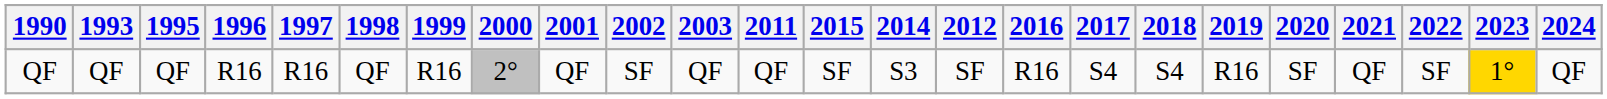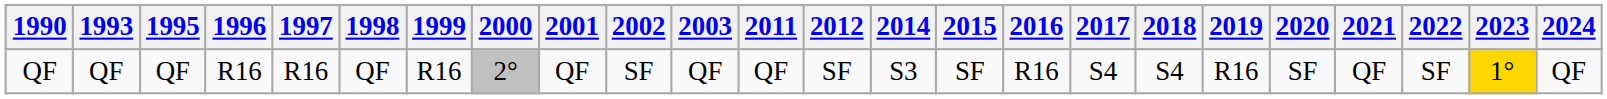columns swapped: (970, 26) <-> (837, 26)
